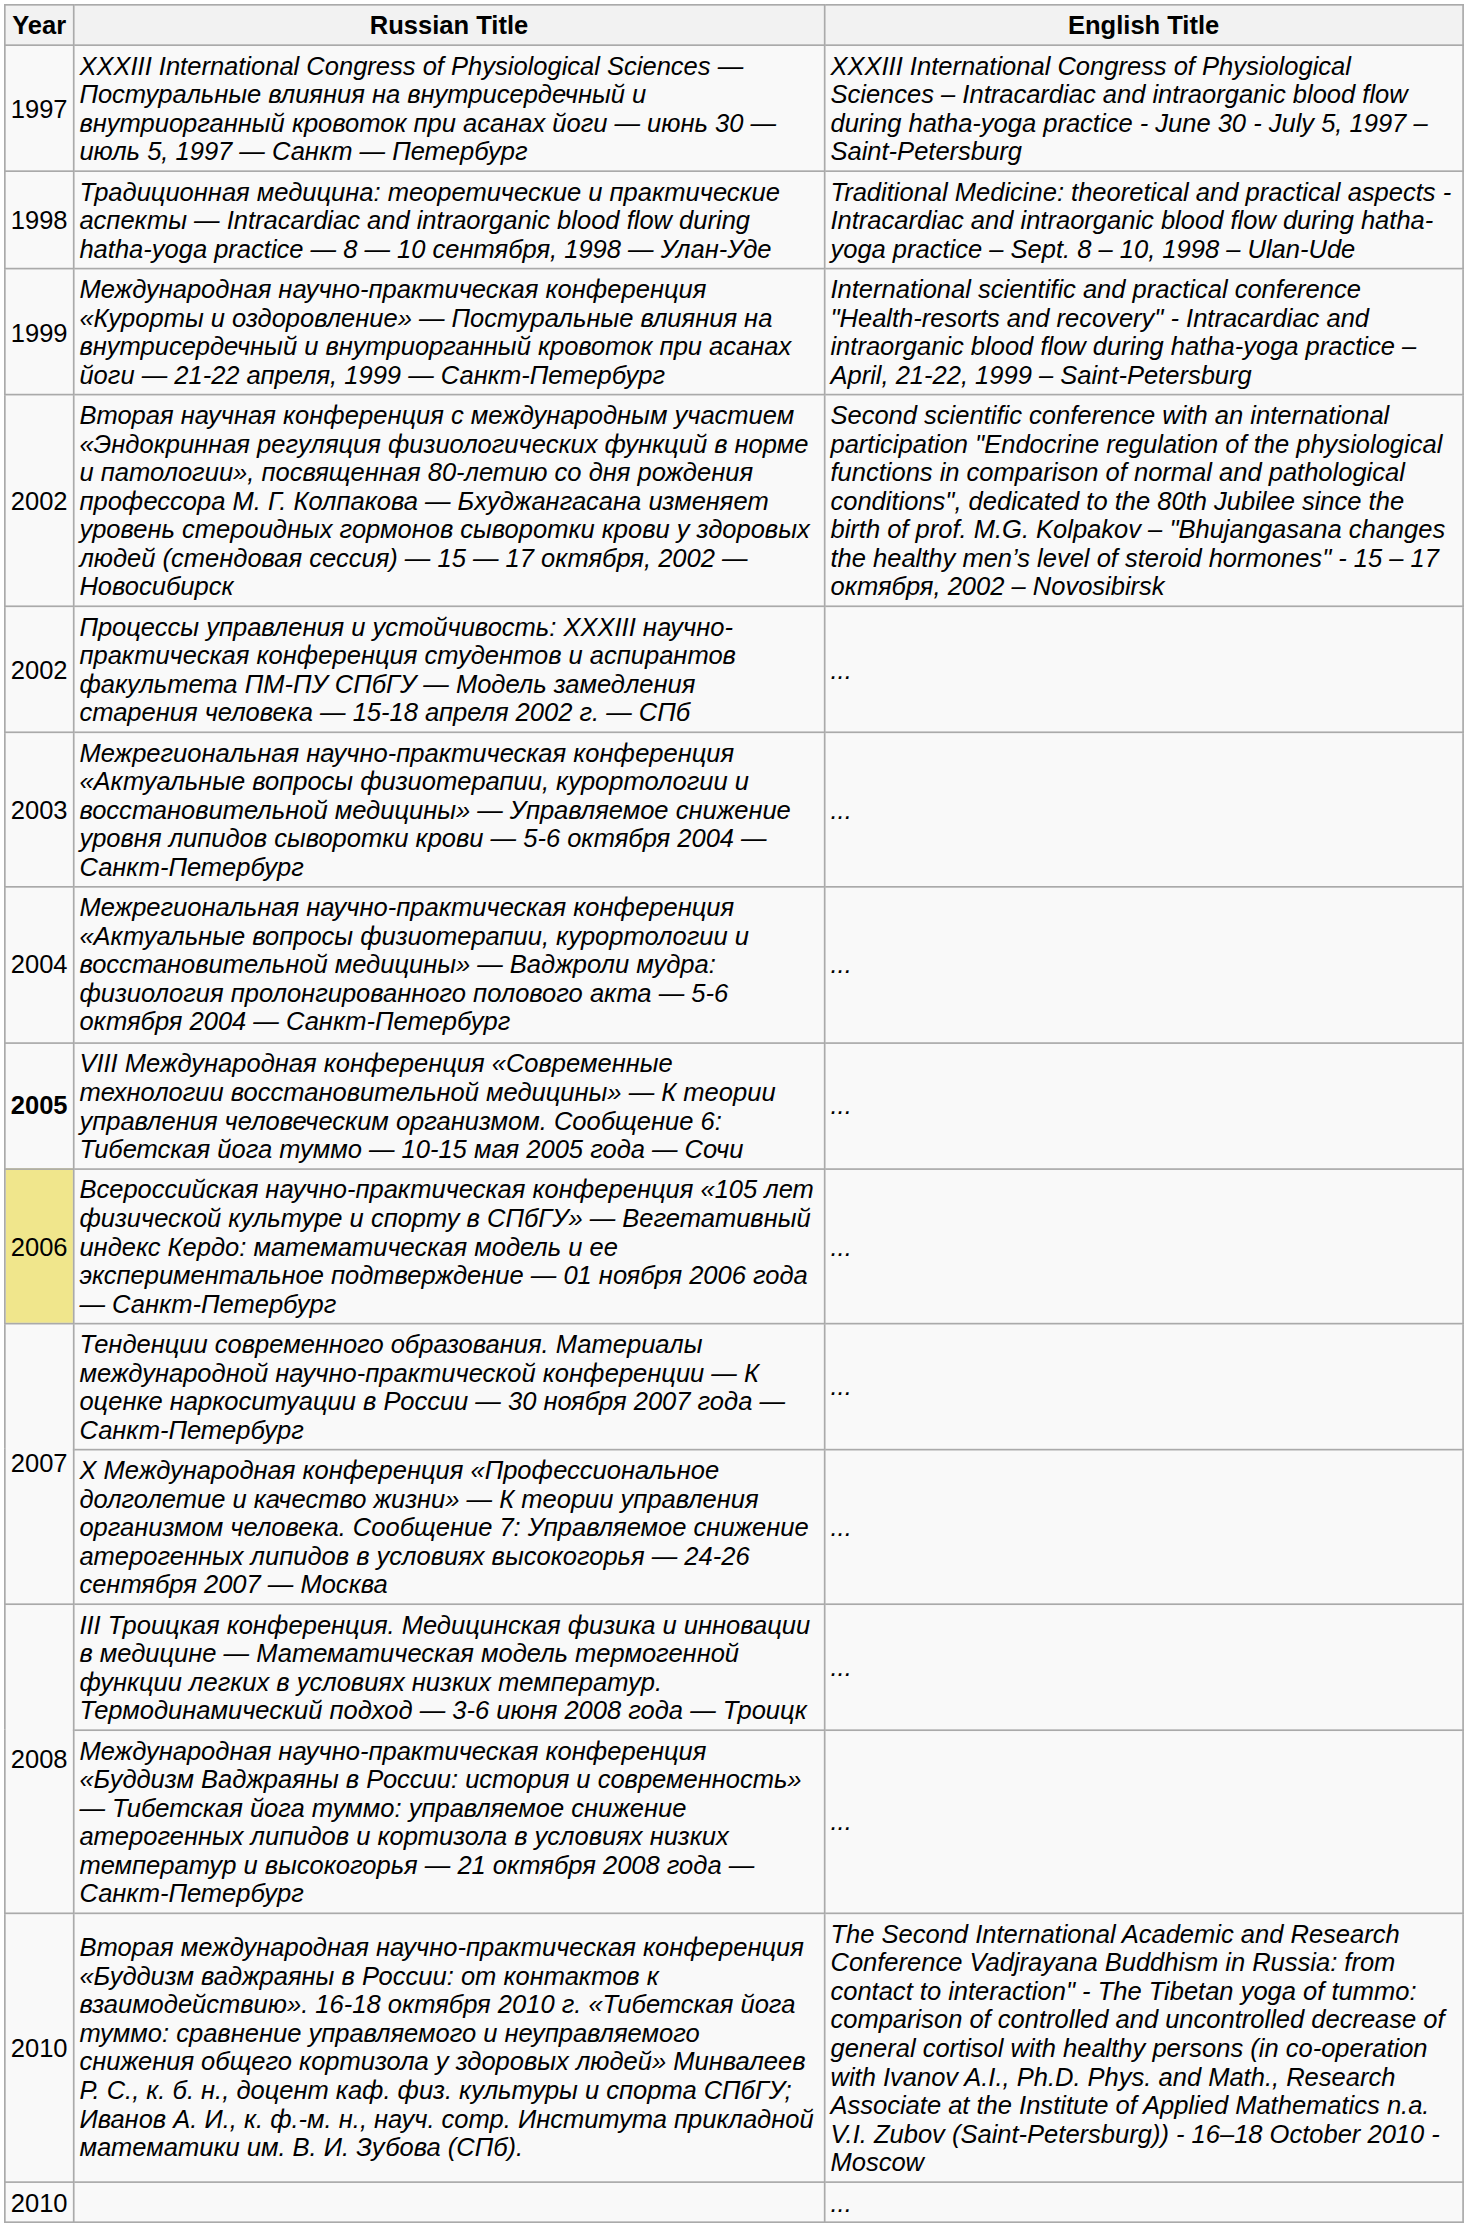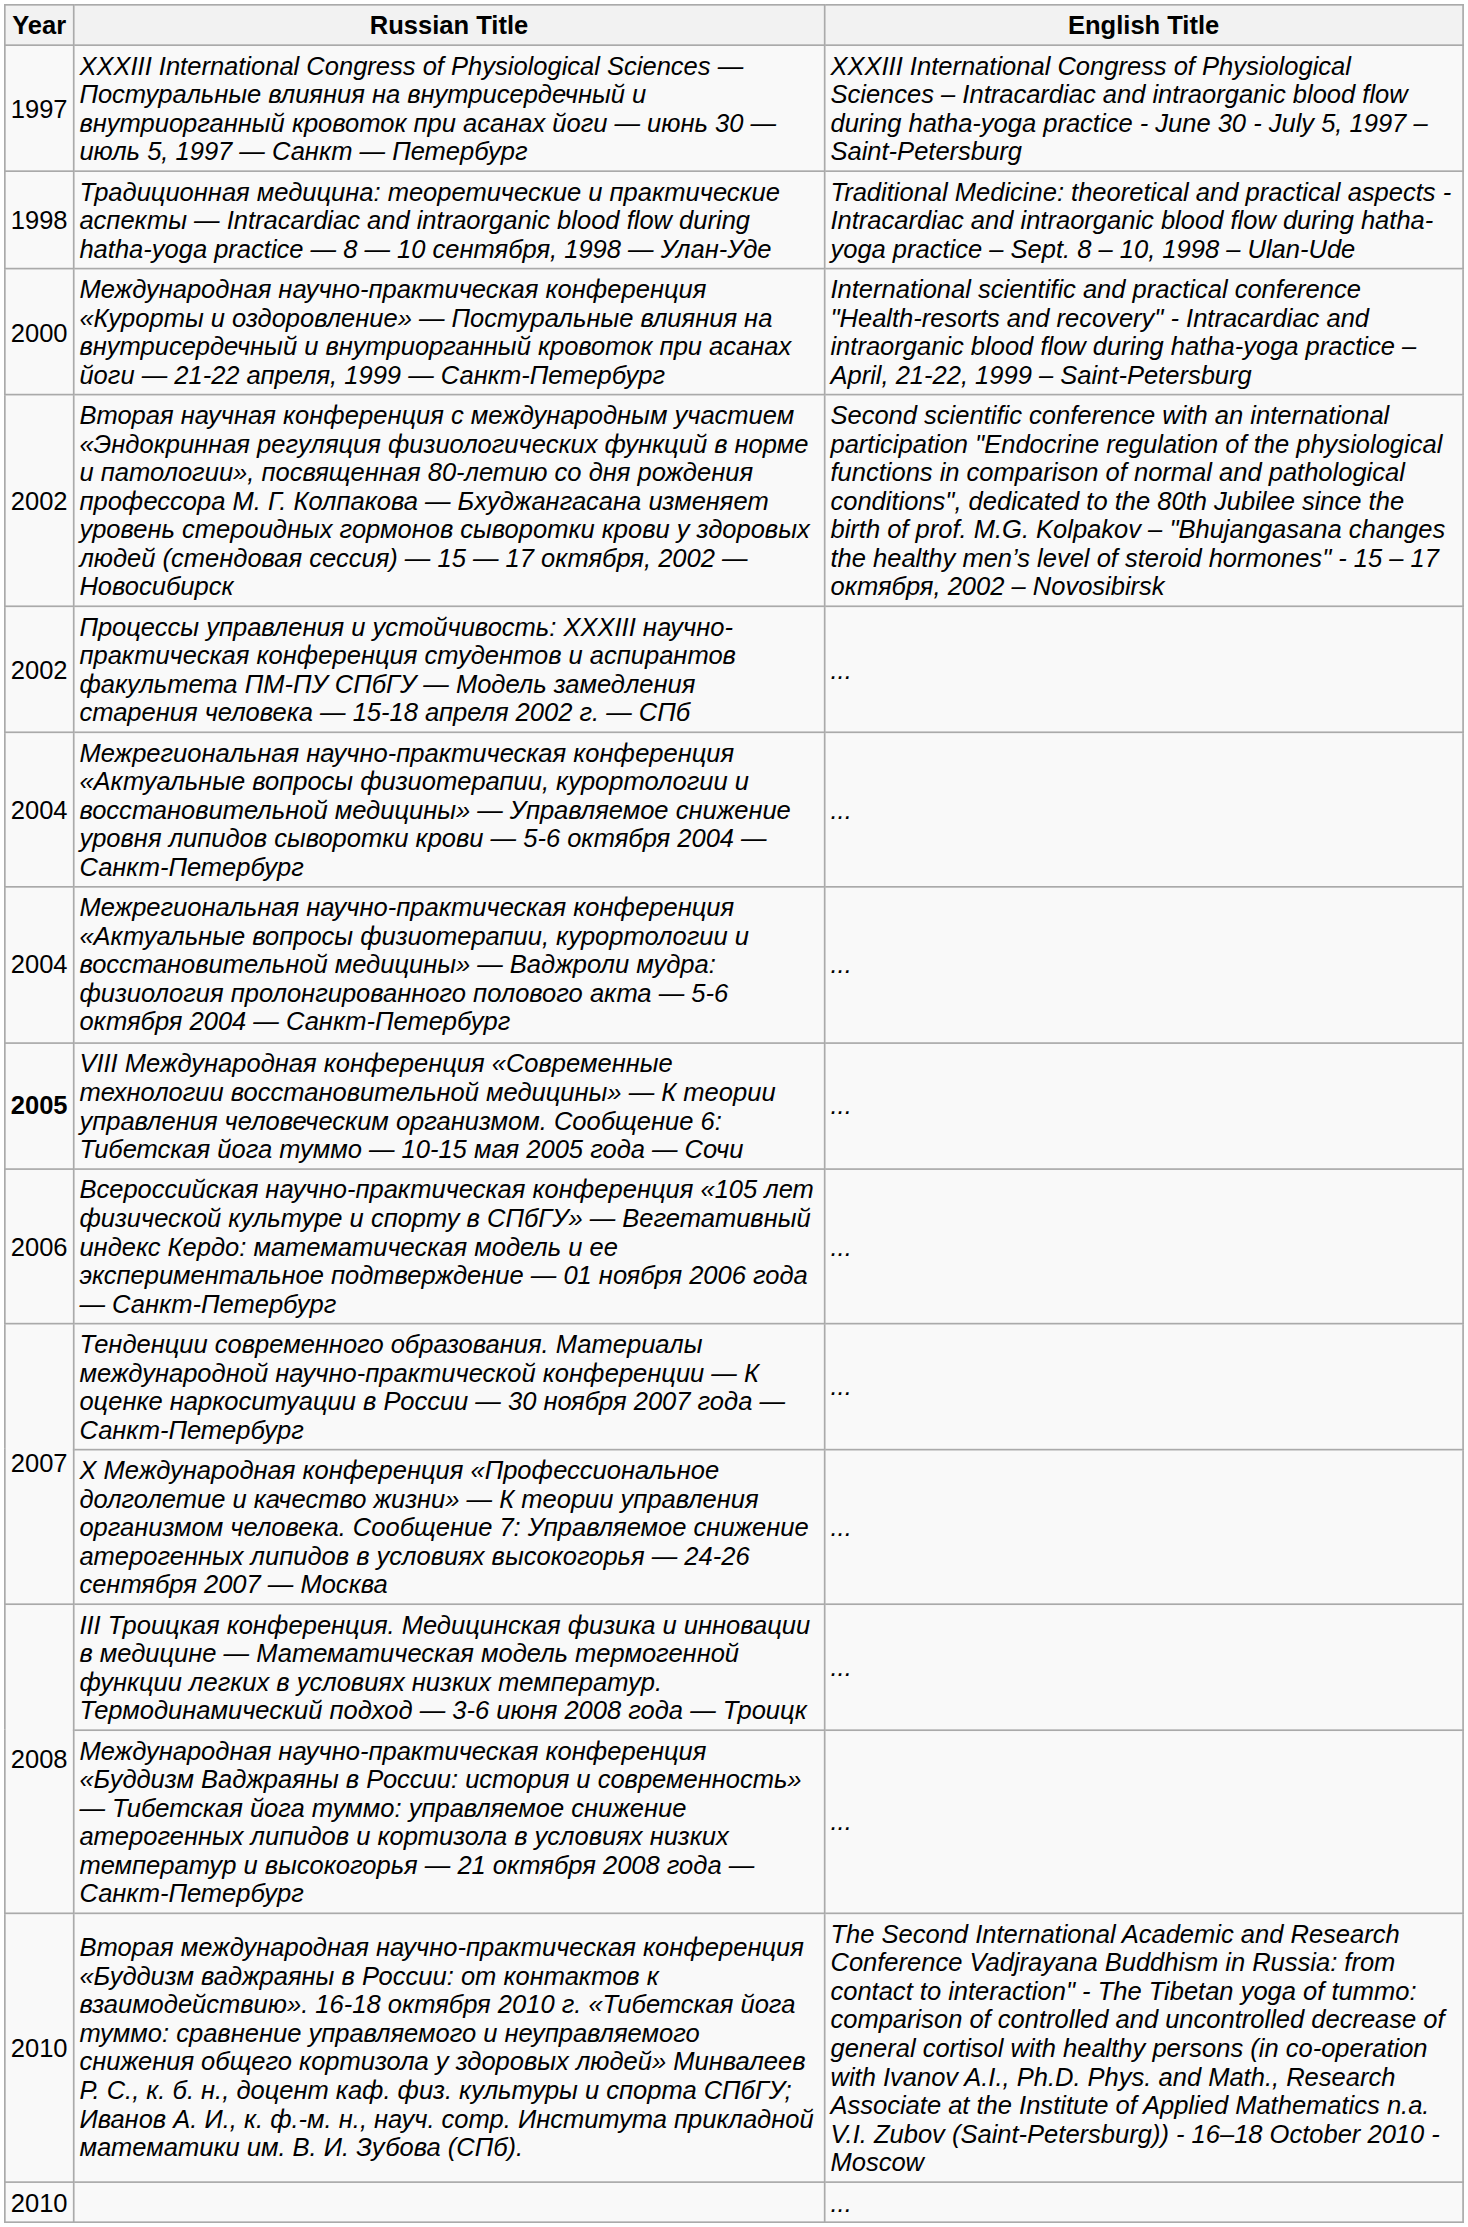(39, 332) 1999 -> (39, 332) 2000
(39, 810) 2003 -> (39, 810) 2004
(39, 1246) khaki background -> (39, 1246) no background
